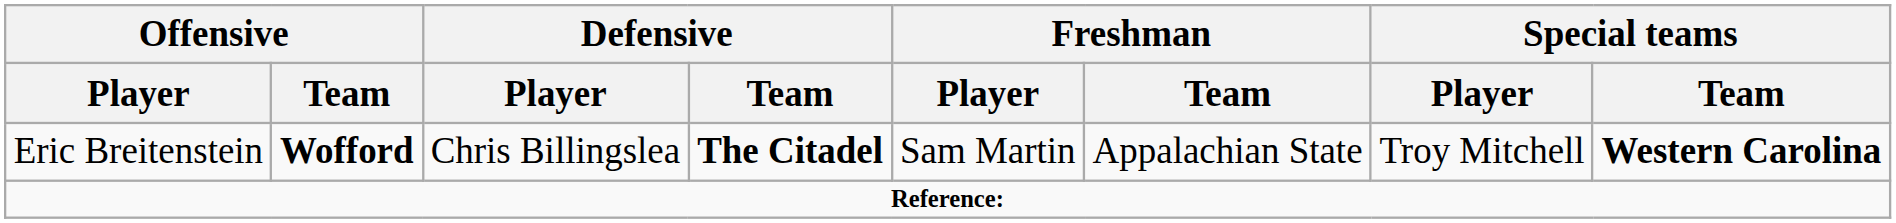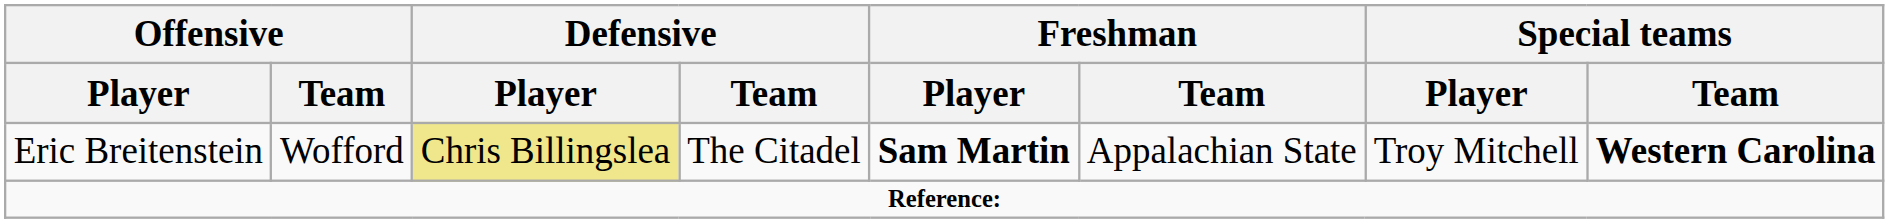(347, 151) bold -> (342, 151) normal
(555, 151) no background -> (546, 151) khaki background
(790, 151) bold -> (774, 151) normal
(988, 151) normal -> (974, 151) bold
